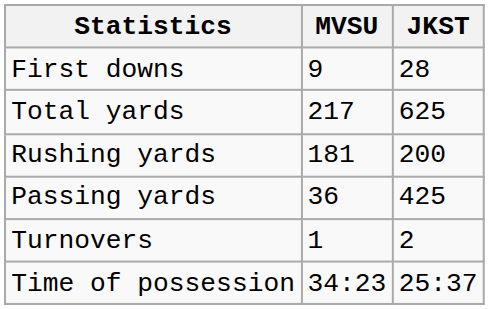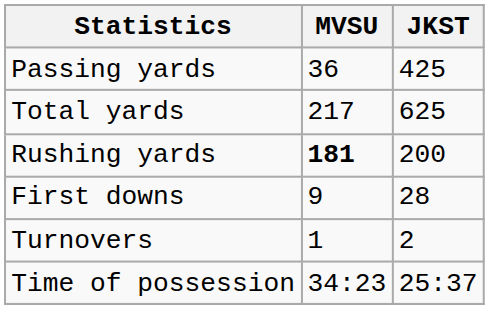rows swapped: (98, 69) <-> (114, 198)
(331, 155) normal -> (331, 155) bold
